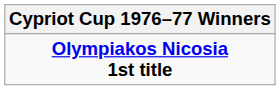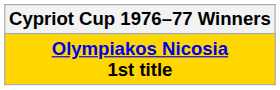(140, 59) no background -> (140, 59) gold background
